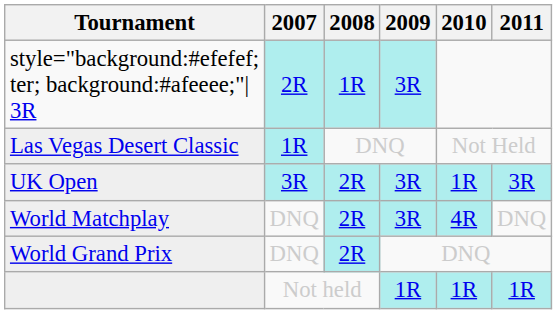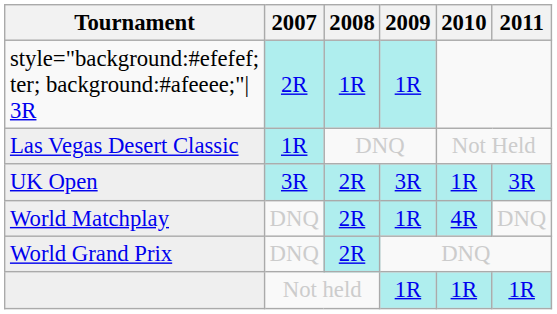(408, 84) 3R -> (408, 84) 1R
(408, 217) 3R -> (408, 217) 1R
